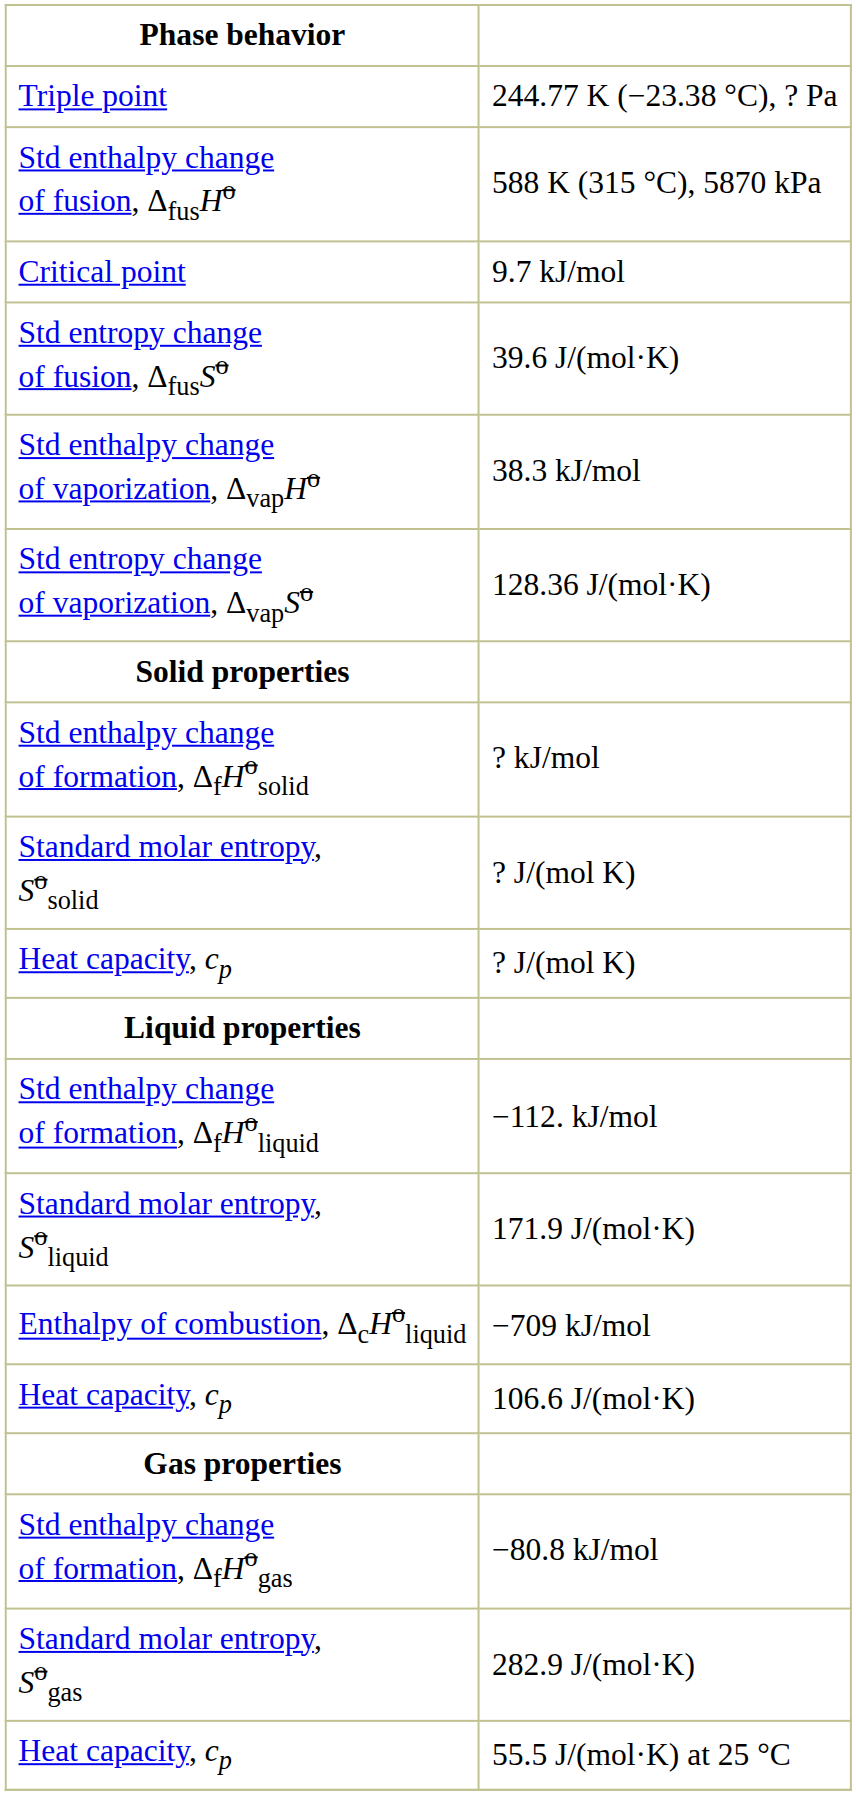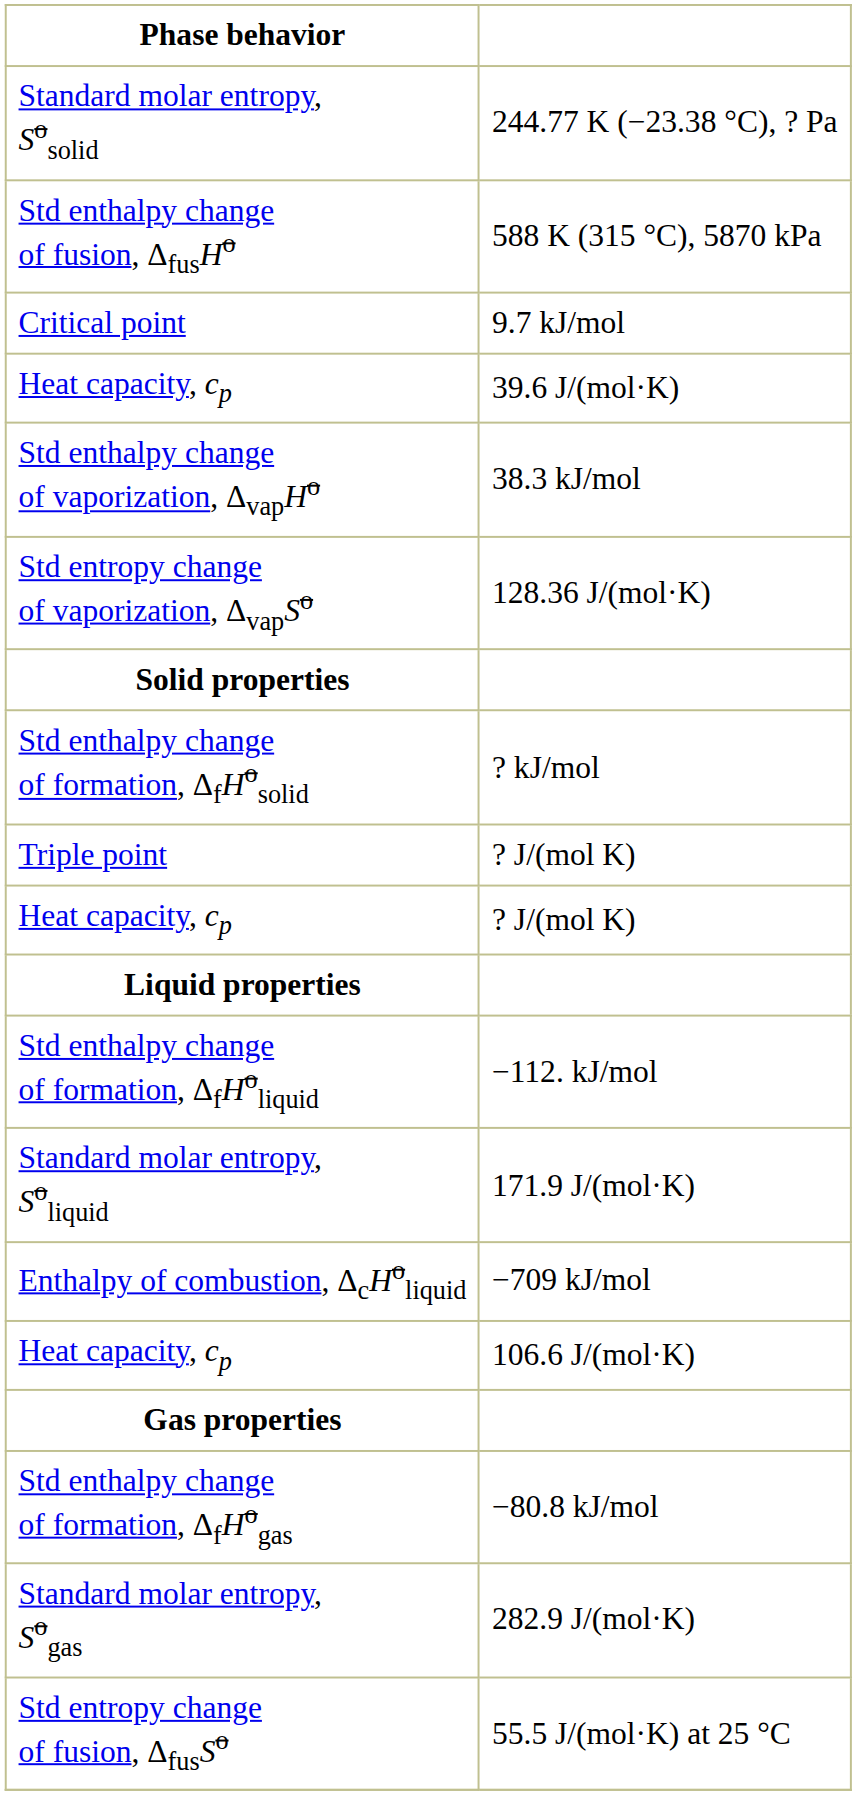(93, 96) Triple point -> (170, 122) Standard molar entropy, Sosolid
(140, 357) Std entropy change of fusion, ΔfusSo -> (125, 387) Heat capacity, cp
(170, 871) Standard molar entropy, Sosolid -> (93, 854) Triple point
(125, 1755) Heat capacity, cp -> (140, 1733) Std entropy change of fusion, ΔfusSo
